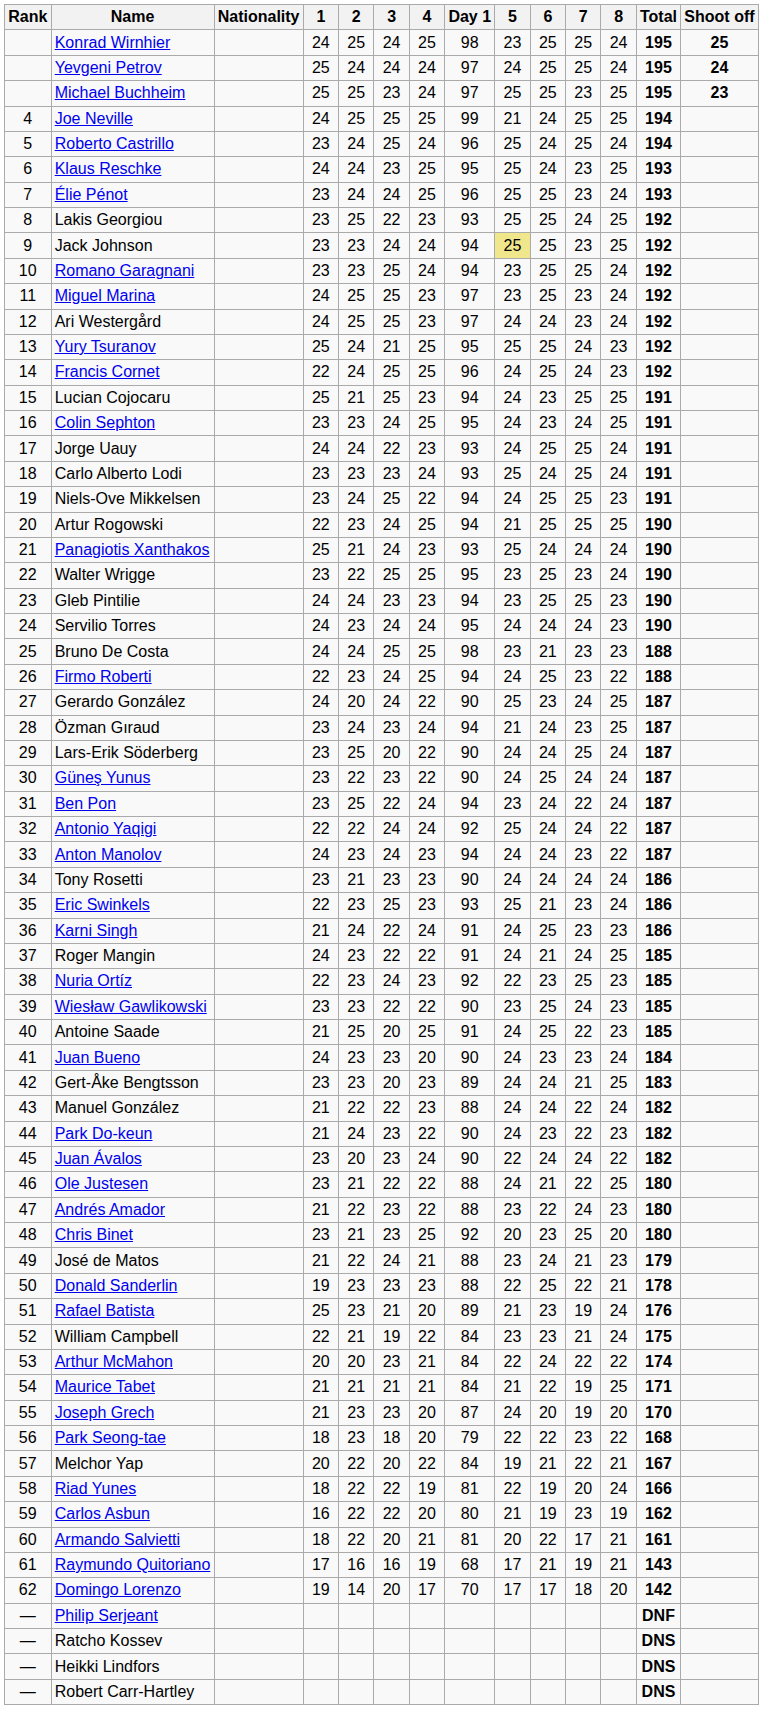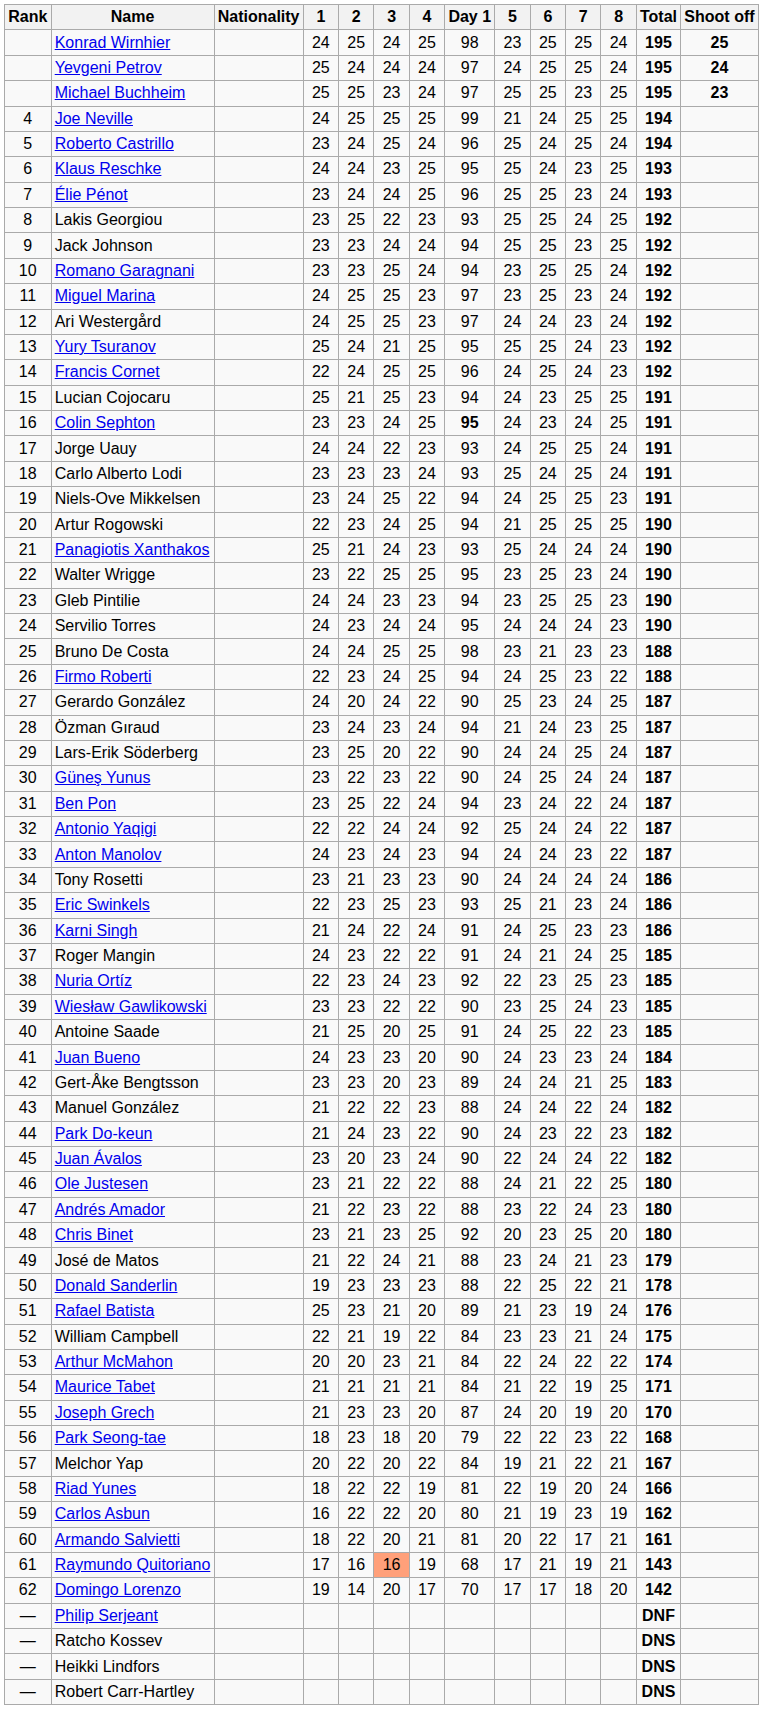(512, 245) khaki background -> (512, 245) no background
(470, 423) normal -> (470, 423) bold
(392, 1565) no background -> (392, 1565) lightsalmon background
